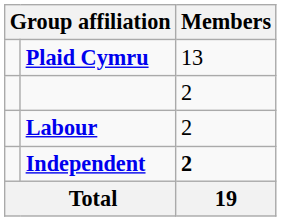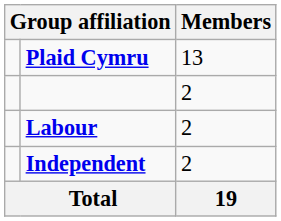(186, 163) bold -> (186, 163) normal
